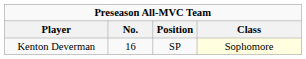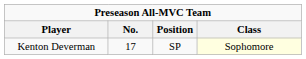(130, 46) 16 -> (130, 46) 17
